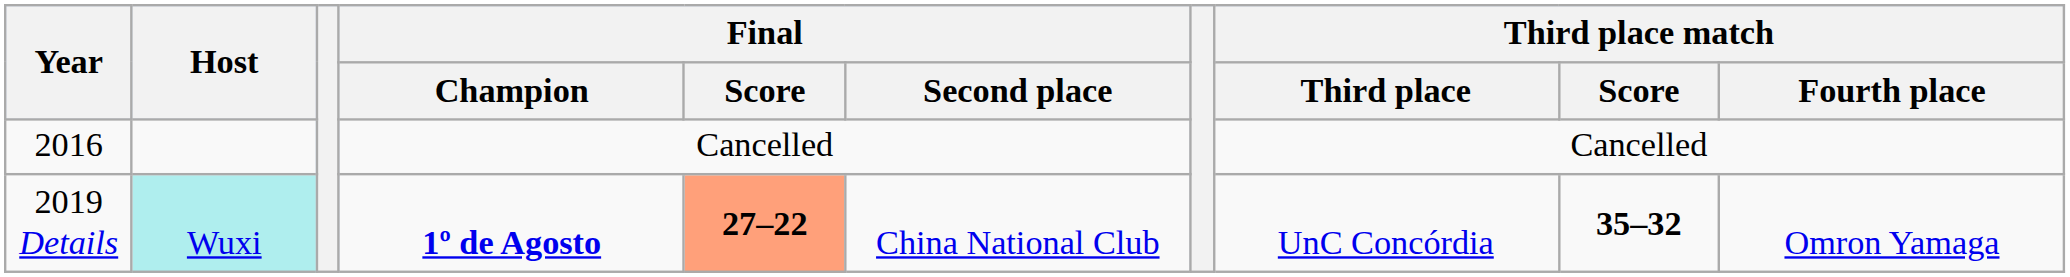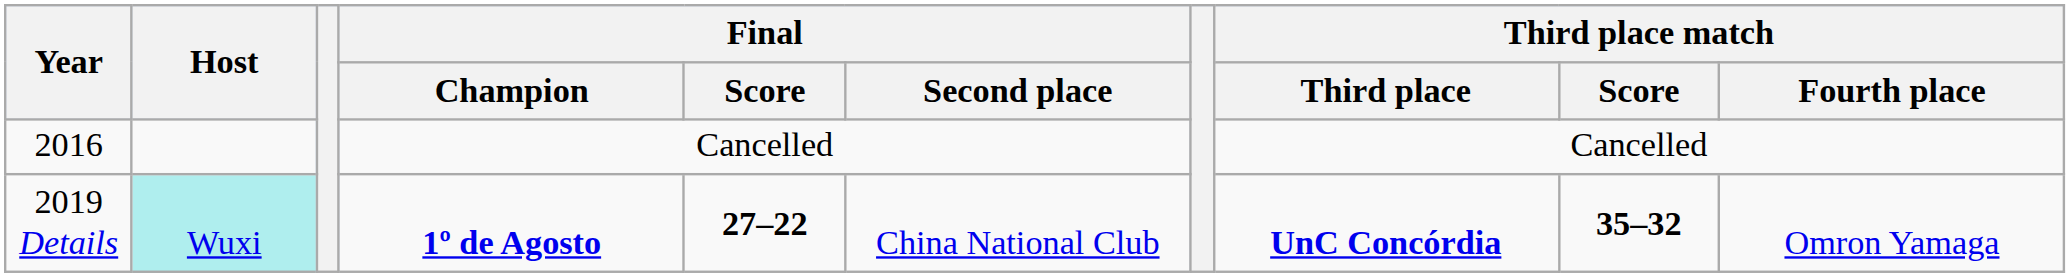(765, 222) lightsalmon background -> (765, 222) no background
(1386, 243) normal -> (1386, 243) bold
